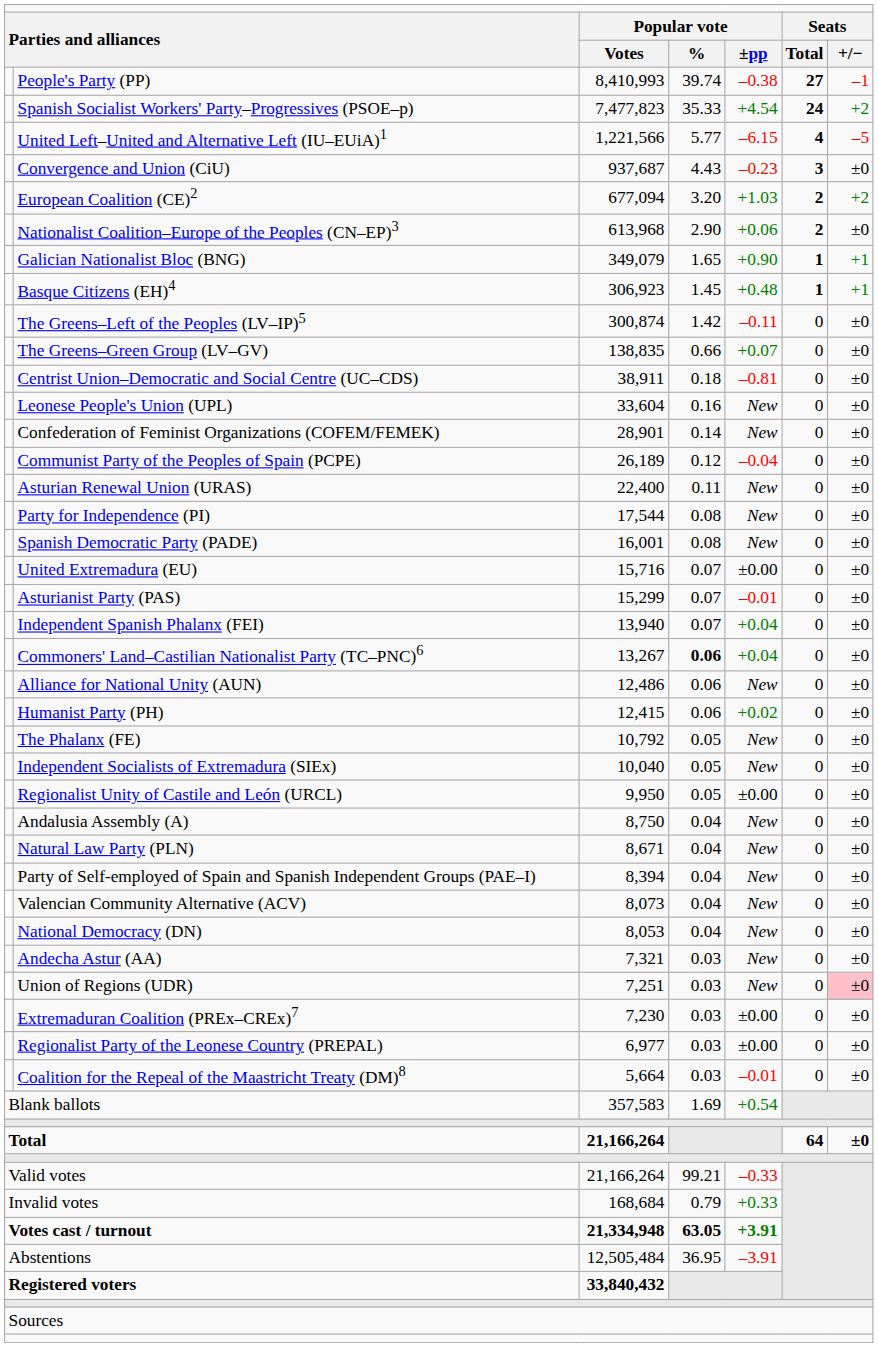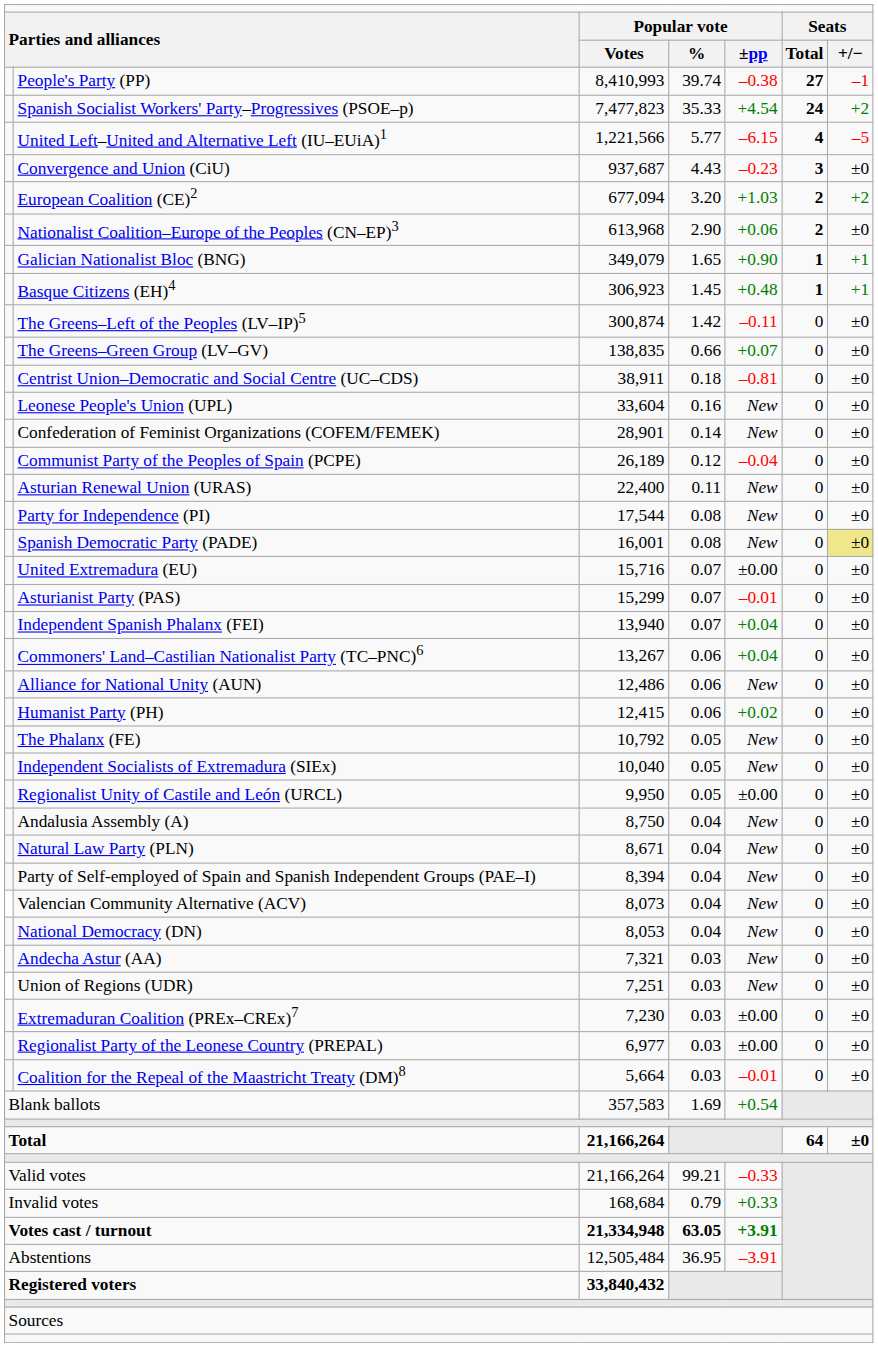(860, 542) no background -> (860, 542) khaki background
(706, 654) bold -> (706, 654) normal
(860, 985) pink background -> (860, 985) no background
